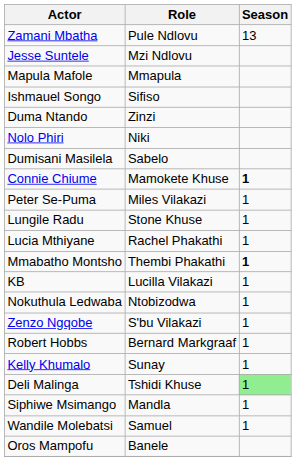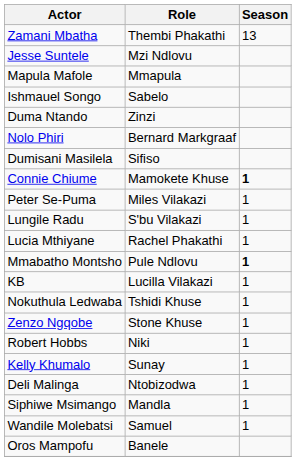(163, 35) Pule Ndlovu -> (177, 35) Thembi Phakathi
(144, 96) Sifiso -> (148, 96) Sabelo
(139, 138) Niki -> (182, 138) Bernard Markgraaf
(148, 158) Sabelo -> (144, 158) Sifiso
(165, 220) Stone Khuse -> (165, 220) S'bu Vilakazi
(177, 261) Thembi Phakathi -> (163, 261) Pule Ndlovu
(162, 302) Ntobizodwa -> (165, 302) Tshidi Khuse
(165, 323) S'bu Vilakazi -> (165, 323) Stone Khuse
(182, 343) Bernard Markgraaf -> (139, 343) Niki
(165, 384) Tshidi Khuse -> (162, 384) Ntobizodwa
(246, 384) lightgreen background -> (246, 384) no background
